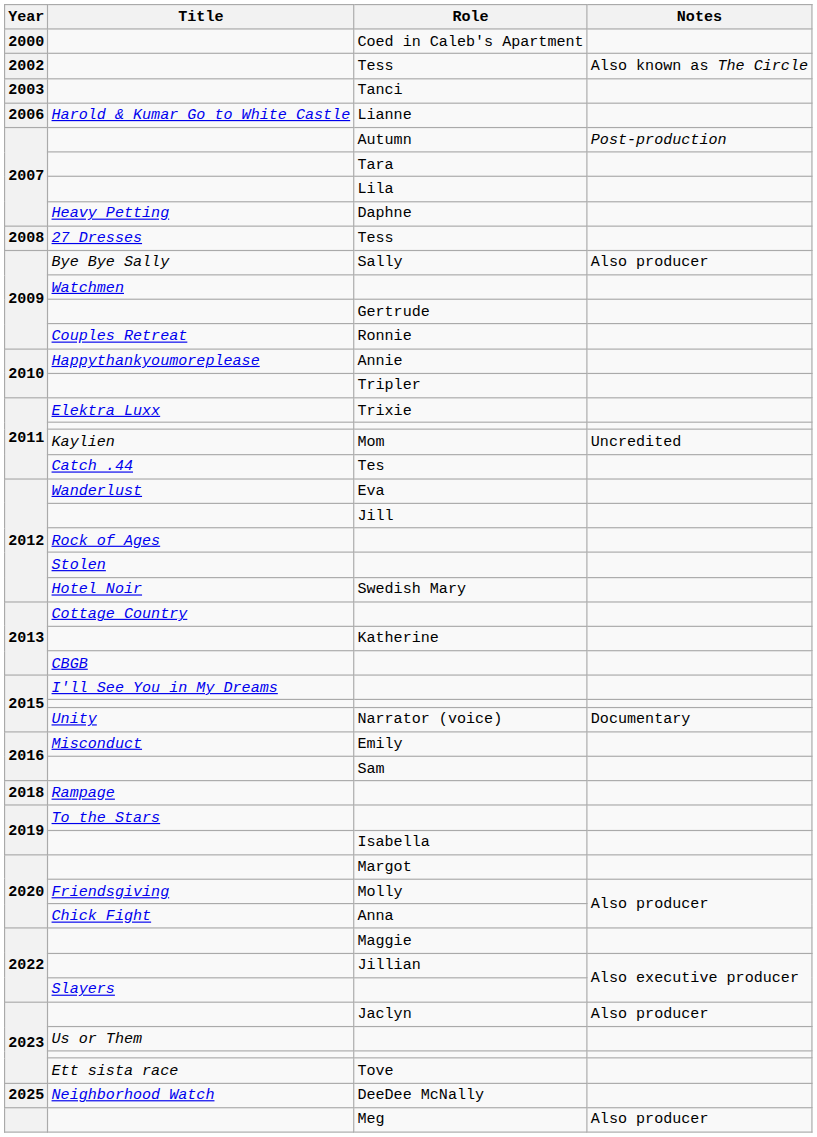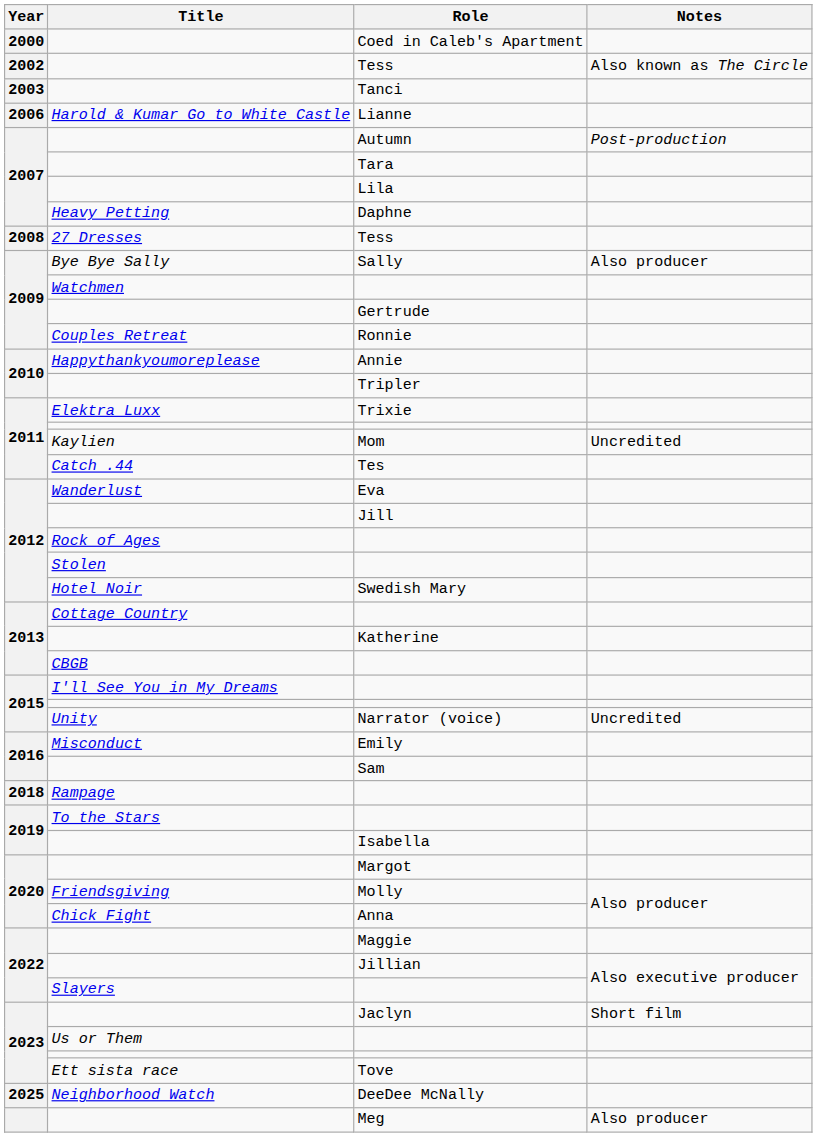(641, 719) Documentary -> (636, 719) Uncredited
(650, 1014) Also producer -> (636, 1014) Short film
